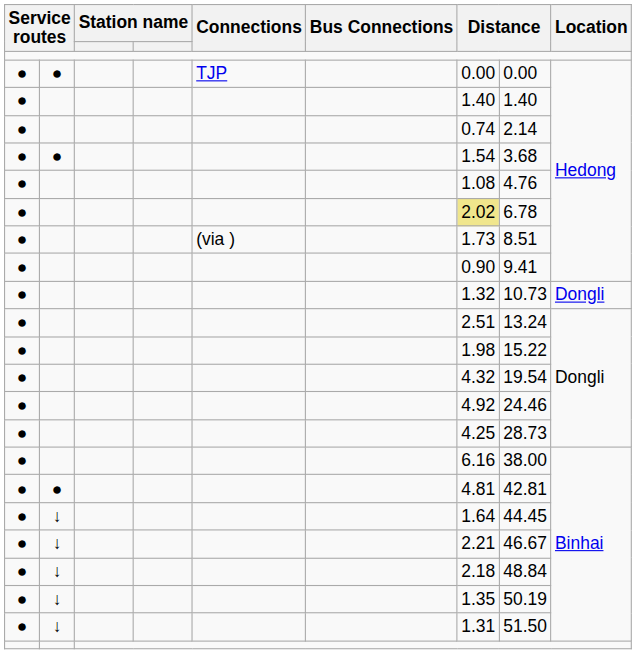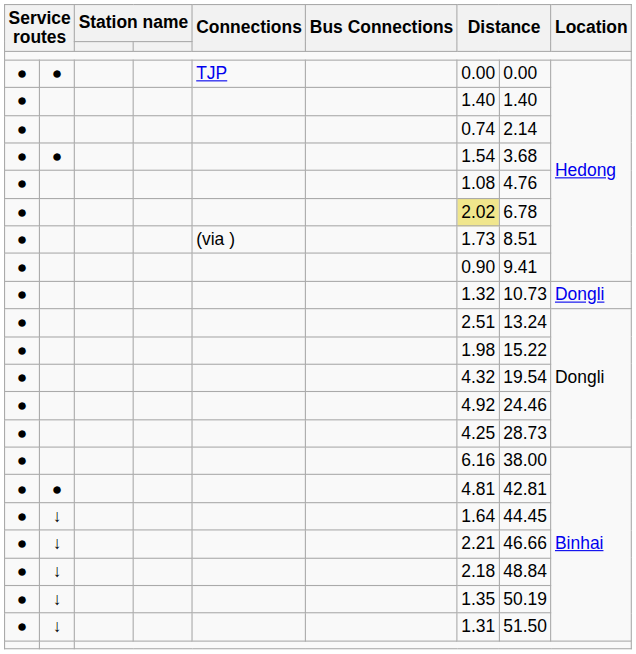(525, 543) 46.67 -> (525, 543) 46.66
